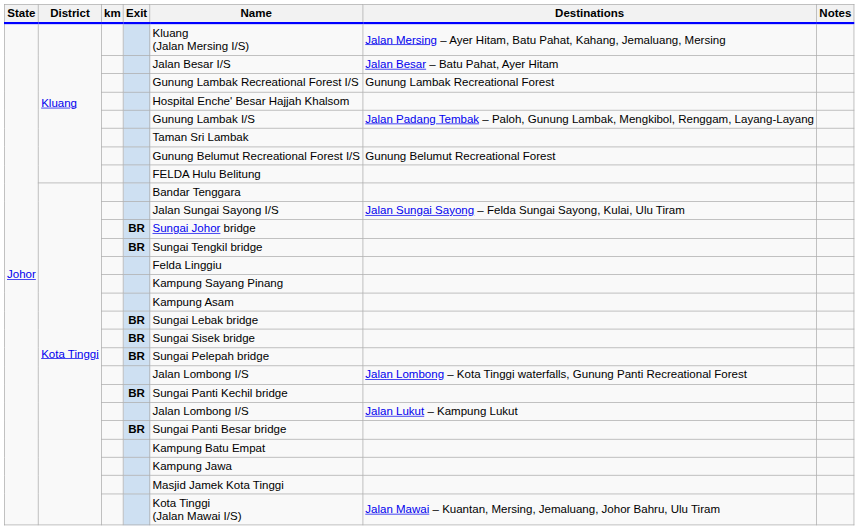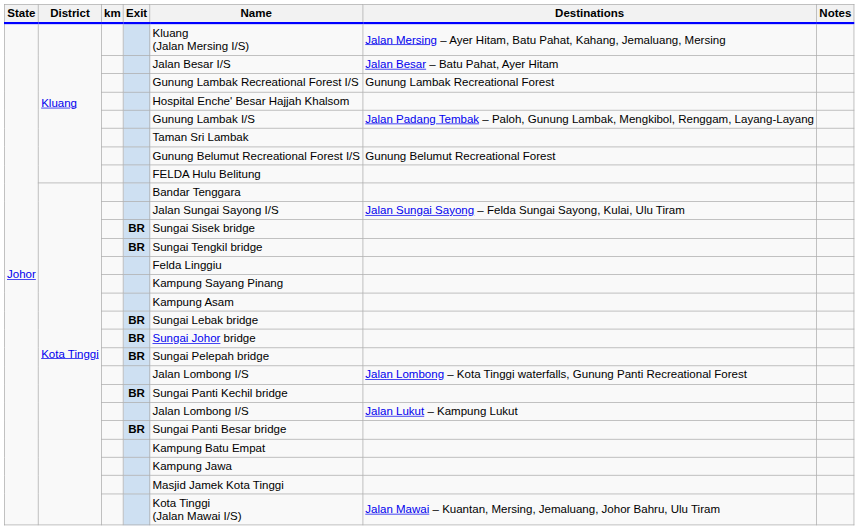(204, 229) Sungai Johor bridge -> (204, 229) Sungai Sisek bridge
(204, 338) Sungai Sisek bridge -> (204, 338) Sungai Johor bridge
